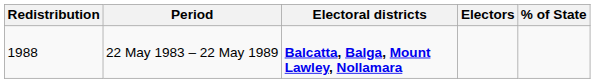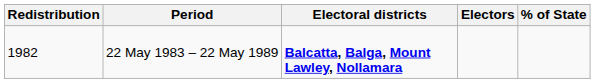(23, 52) 1988 -> (23, 52) 1982
